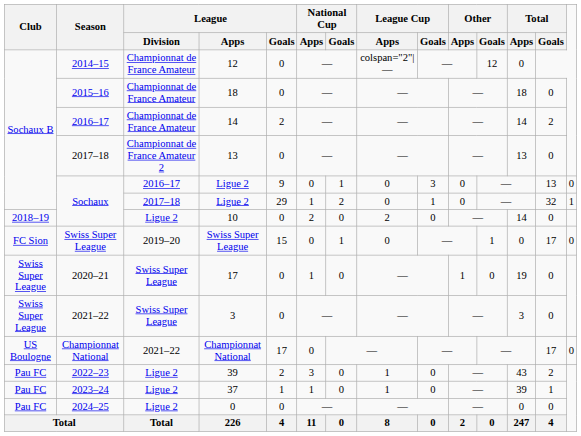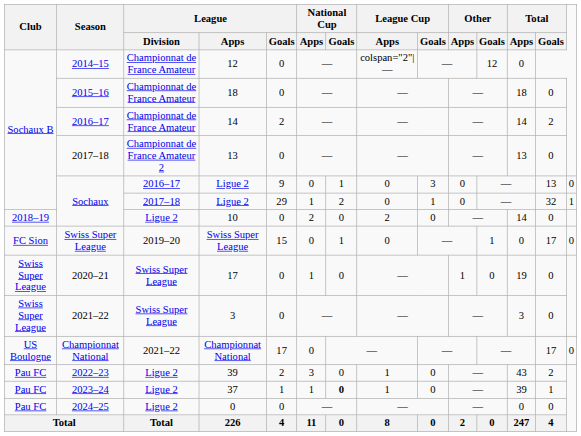(341, 389) normal -> (341, 389) bold
